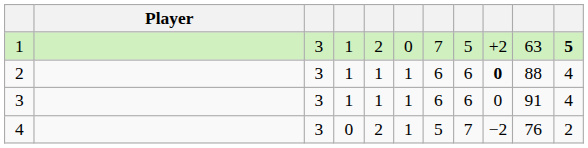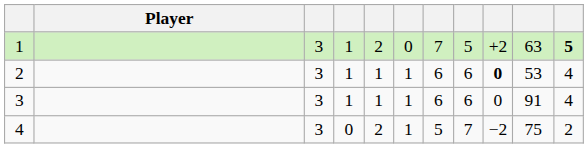(533, 73) 88 -> (533, 73) 53
(533, 128) 76 -> (533, 128) 75
